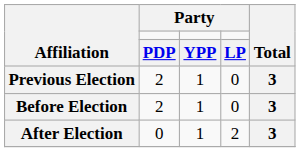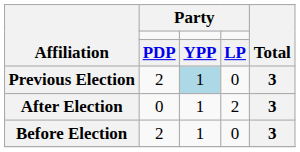(200, 79) no background -> (200, 79) lightblue background
rows swapped: (72, 106) <-> (72, 133)
